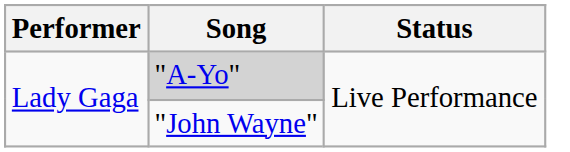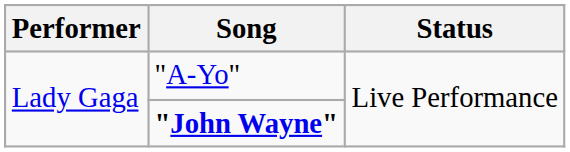(197, 75) lightgrey background -> (197, 75) no background
(236, 122) normal -> (246, 122) bold
